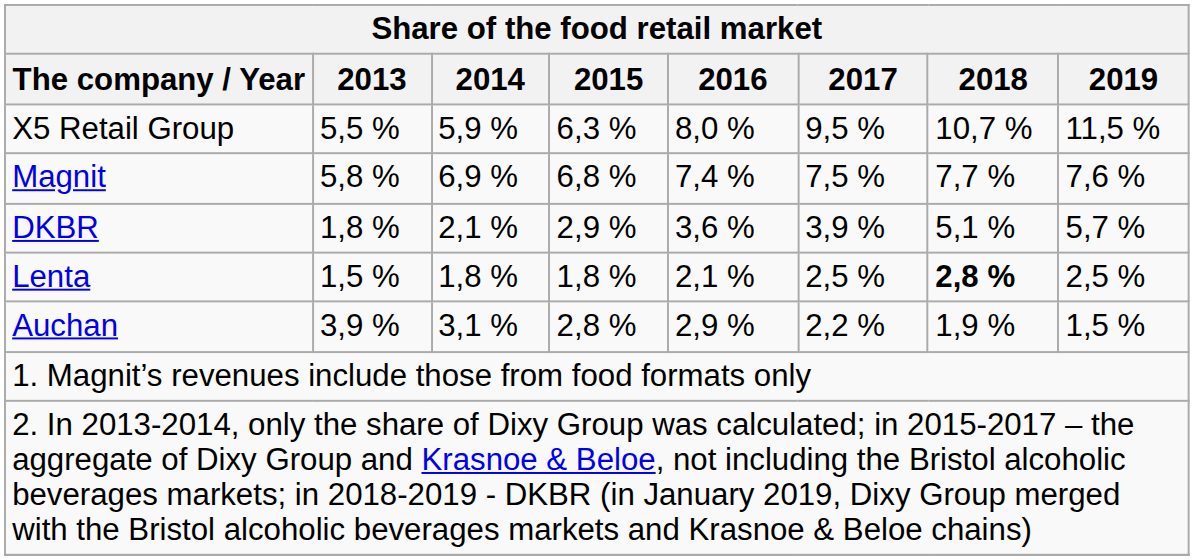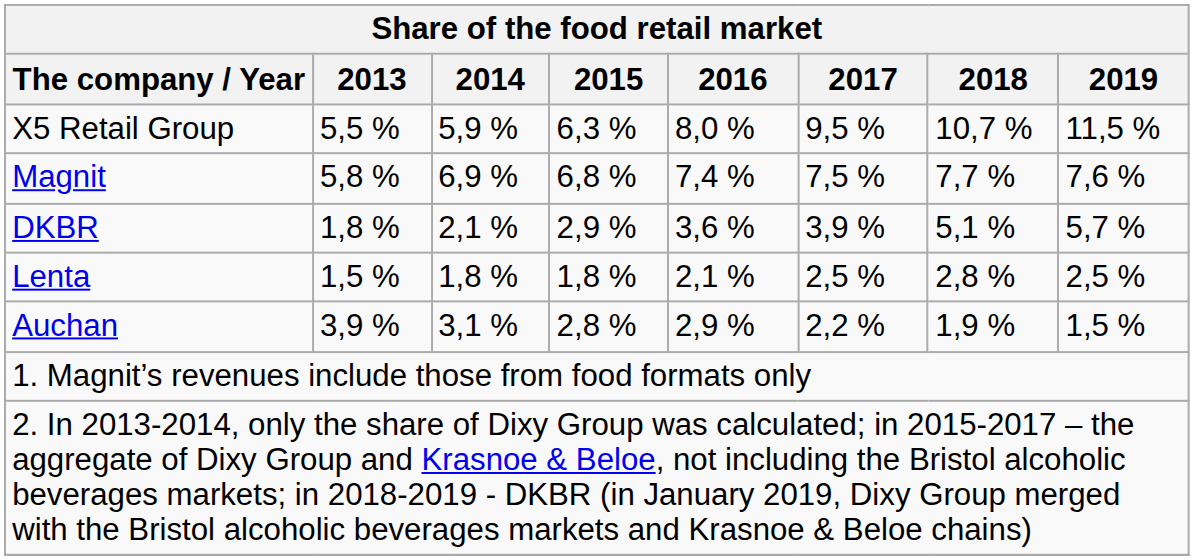(975, 276) bold -> (975, 276) normal
